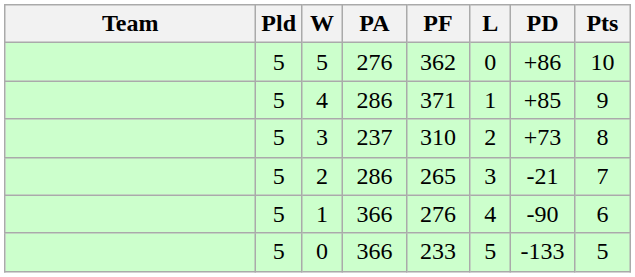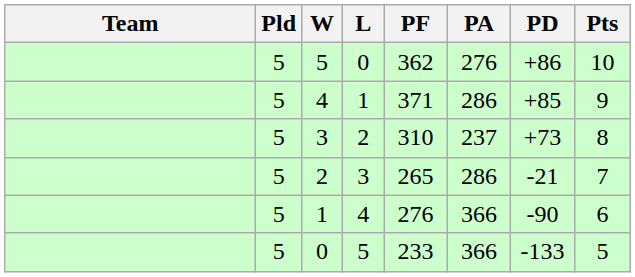columns swapped: (490, 23) <-> (374, 23)
